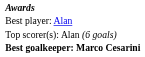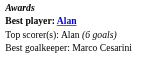(39, 21) normal -> (41, 21) bold
(73, 48) bold -> (69, 48) normal
